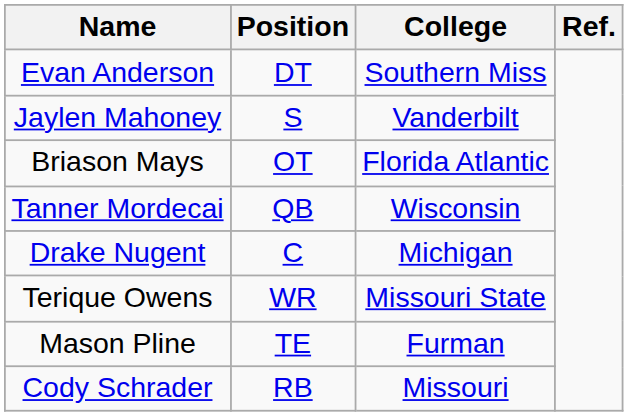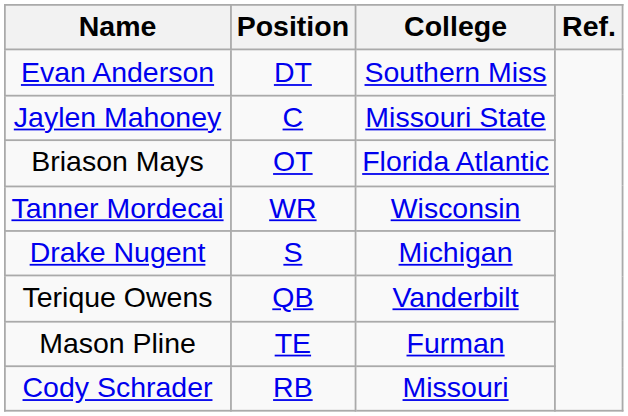(293, 117) S -> (293, 117) C
(456, 117) Vanderbilt -> (456, 117) Missouri State
(293, 207) QB -> (293, 207) WR
(293, 252) C -> (293, 252) S
(293, 298) WR -> (293, 298) QB
(456, 298) Missouri State -> (456, 298) Vanderbilt
